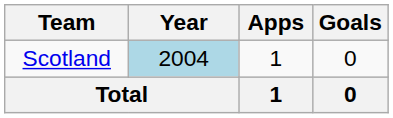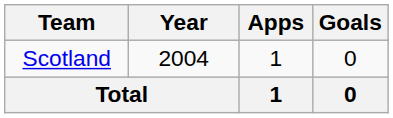(184, 58) lightblue background -> (184, 58) no background
